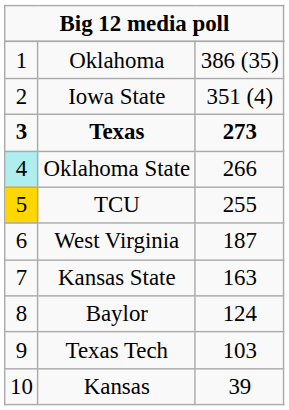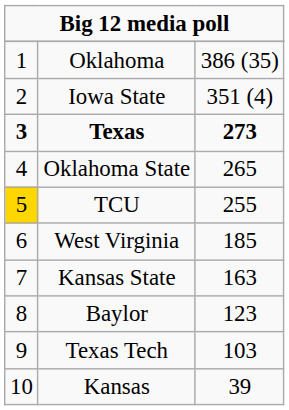(21, 168) paleturquoise background -> (21, 168) no background
(240, 168) 266 -> (240, 168) 265
(240, 241) 187 -> (240, 241) 185
(240, 313) 124 -> (240, 313) 123
